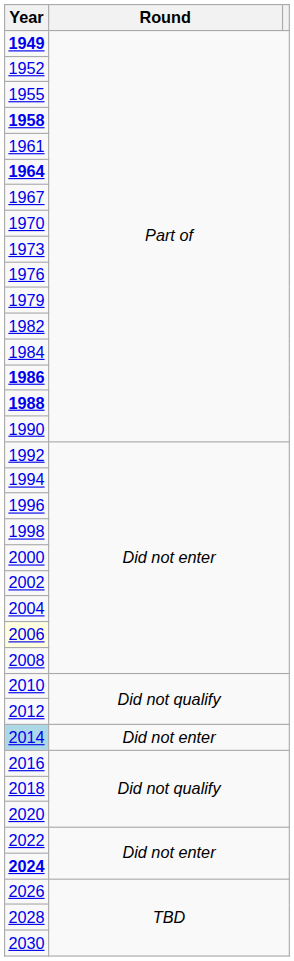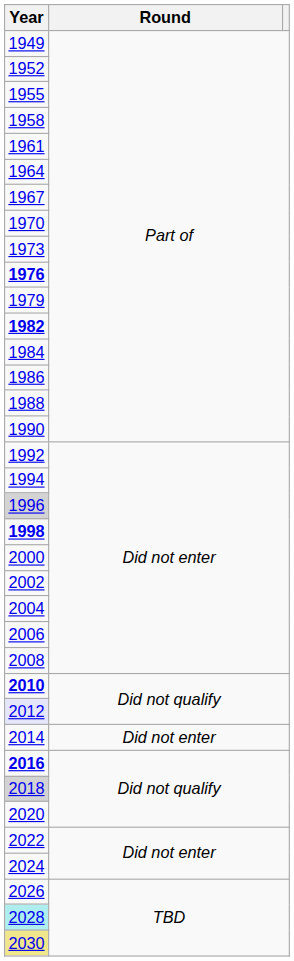(26, 44) bold -> (26, 44) normal
(26, 121) bold -> (26, 121) normal
(26, 172) bold -> (26, 172) normal
(26, 275) normal -> (26, 275) bold
(26, 326) normal -> (26, 326) bold
(26, 378) bold -> (26, 378) normal
(26, 403) bold -> (26, 403) normal
(26, 506) no background -> (26, 506) lightgrey background
(26, 532) normal -> (26, 532) bold
(26, 635) lightyellow background -> (26, 635) no background
(26, 686) normal -> (26, 686) bold
(26, 712) no background -> (26, 712) lavender background
(26, 738) lightblue background -> (26, 738) no background
(26, 763) normal -> (26, 763) bold
(26, 789) no background -> (26, 789) lightgrey background
(26, 866) bold -> (26, 866) normal
(26, 918) no background -> (26, 918) paleturquoise background
(26, 943) no background -> (26, 943) khaki background
